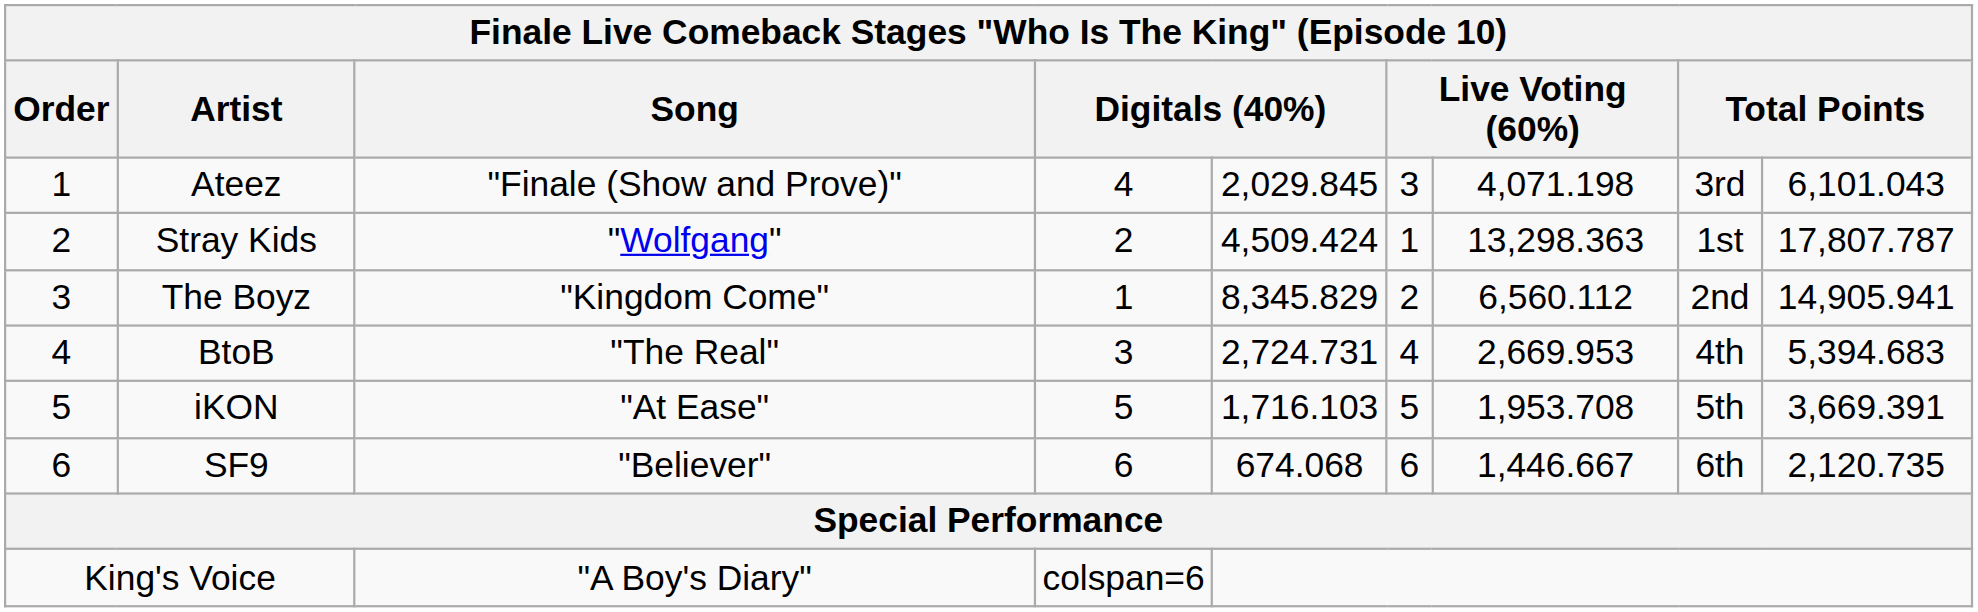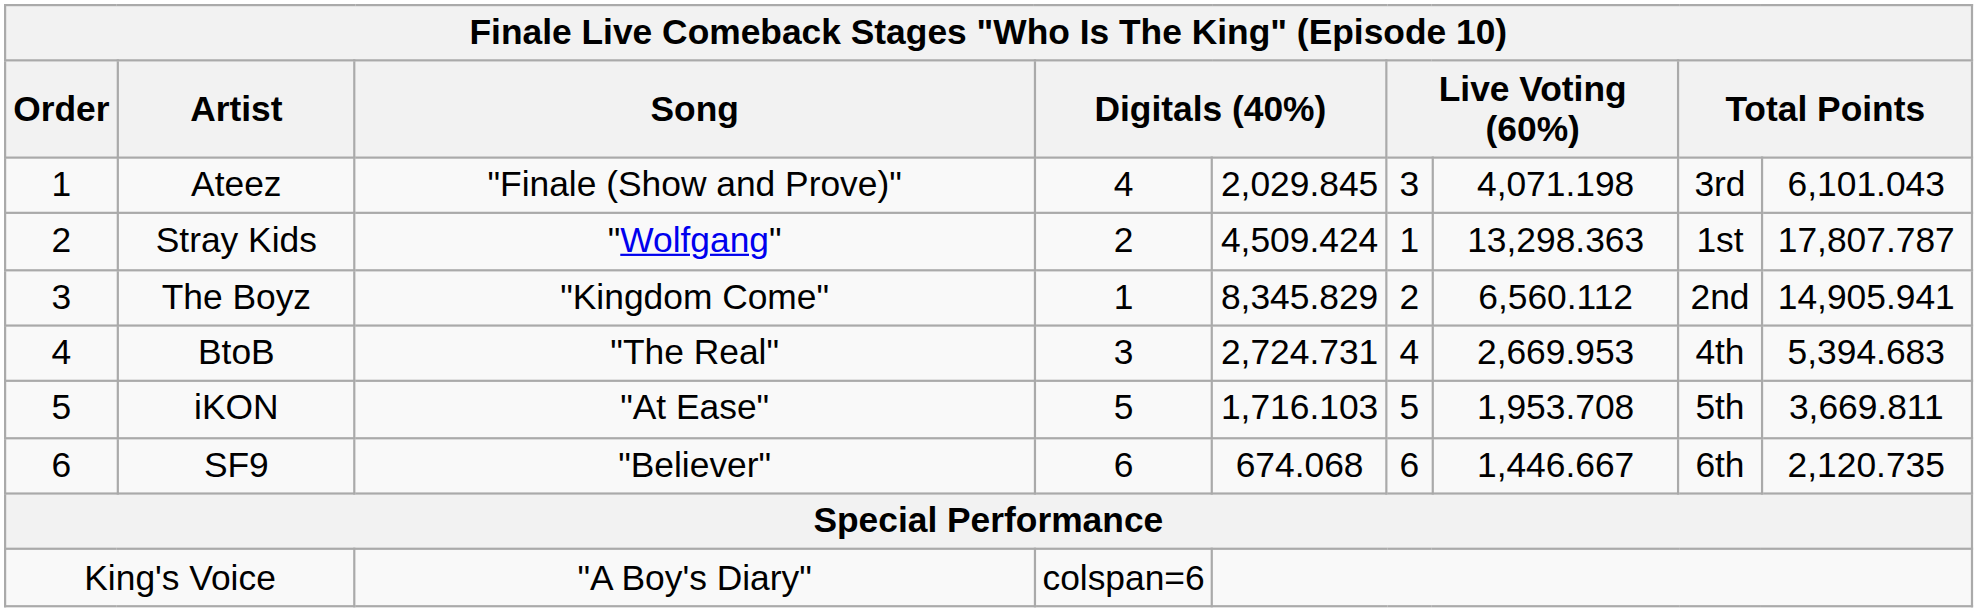(1866, 408) 3,669.391 -> (1866, 408) 3,669.811
